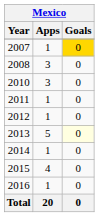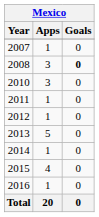(78, 47) gold background -> (78, 47) no background
(78, 64) normal -> (78, 64) bold
(78, 133) lightyellow background -> (78, 133) no background
